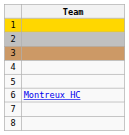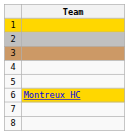(52, 95) no background -> (52, 95) gold background
